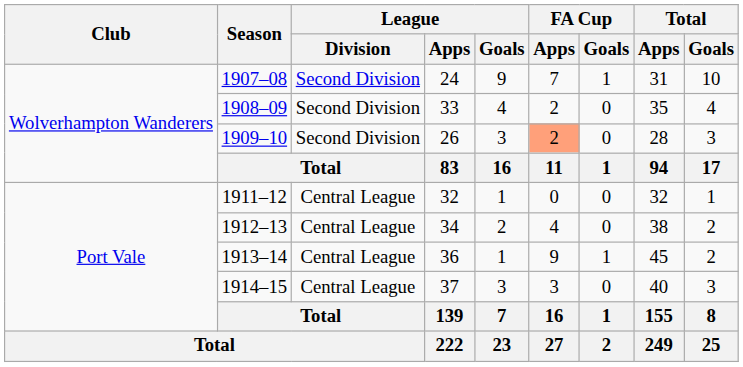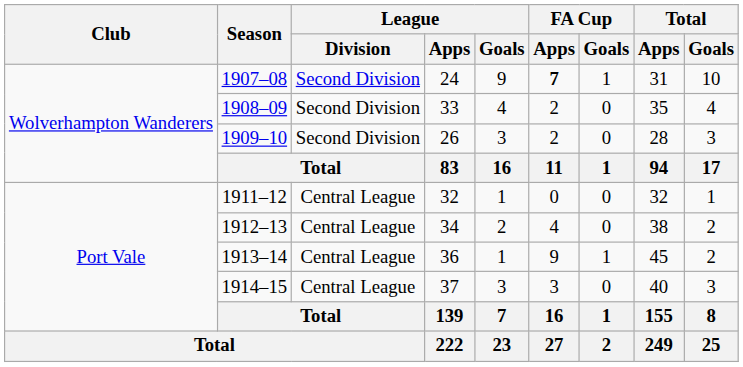(554, 78) normal -> (554, 78) bold
(554, 138) lightsalmon background -> (554, 138) no background
